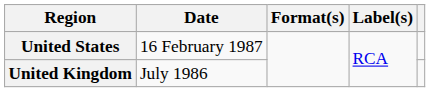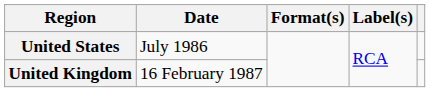(201, 45) 16 February 1987 -> (174, 45) July 1986
(174, 73) July 1986 -> (201, 73) 16 February 1987
